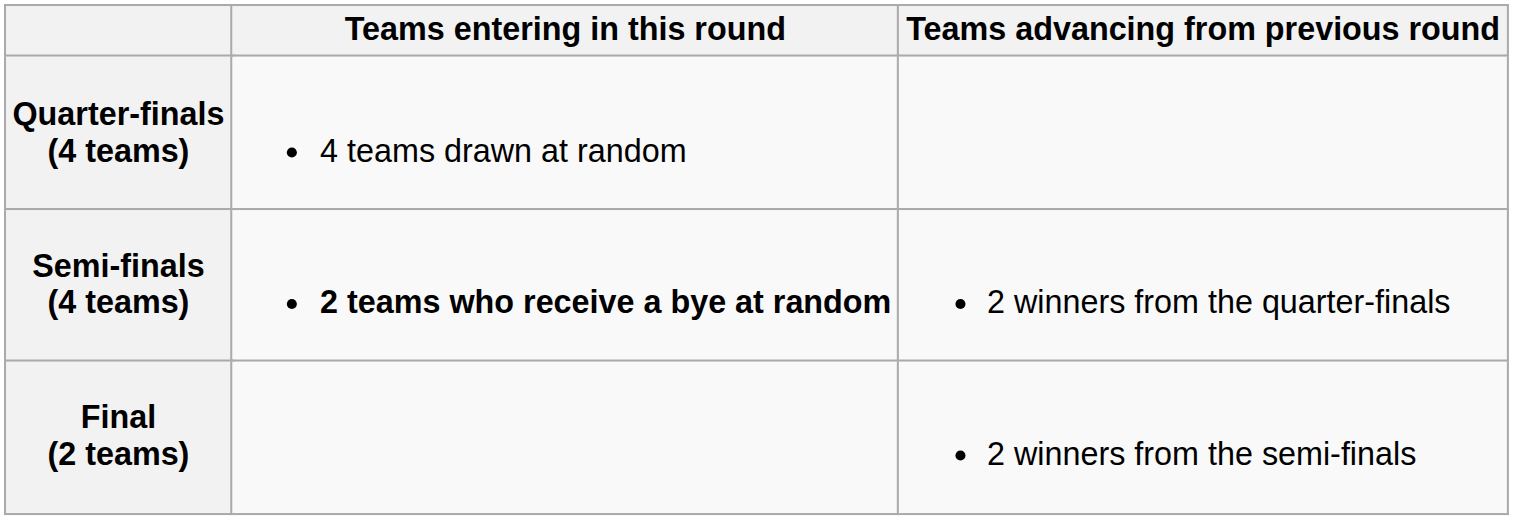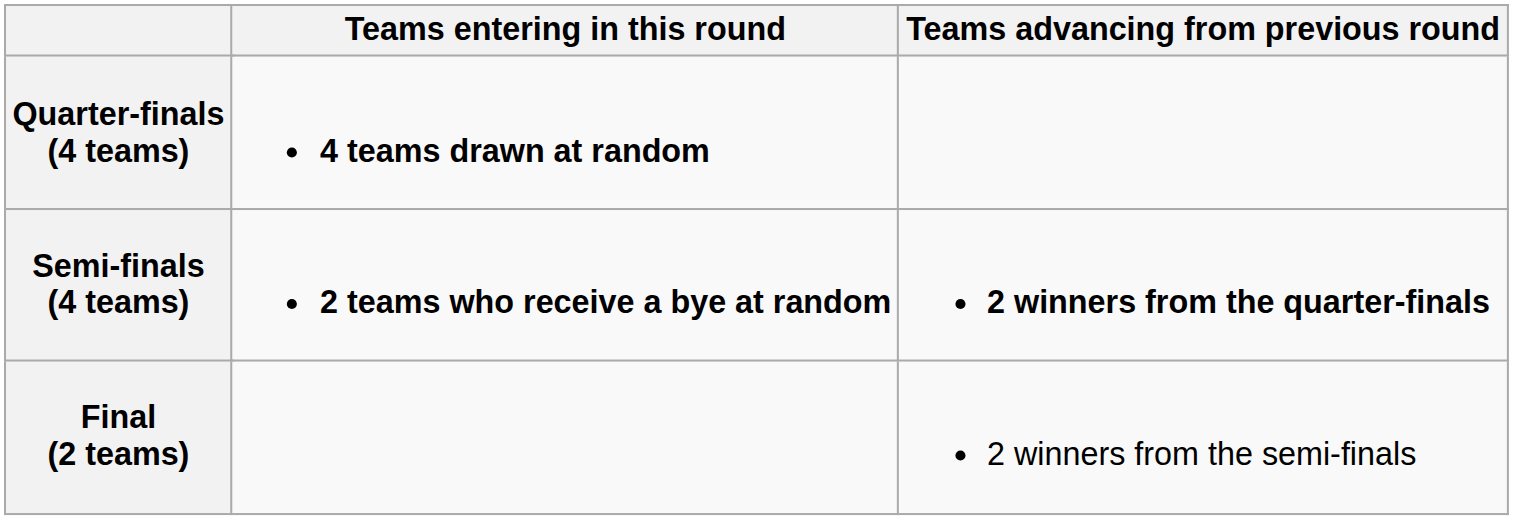(565, 151) normal -> (565, 151) bold
(1203, 303) normal -> (1203, 303) bold
